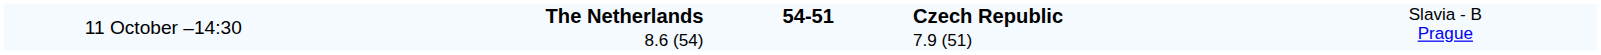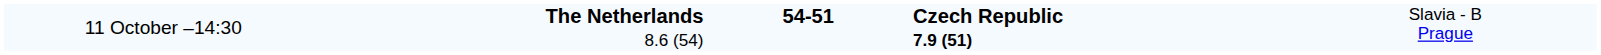(943, 40) normal -> (943, 40) bold
